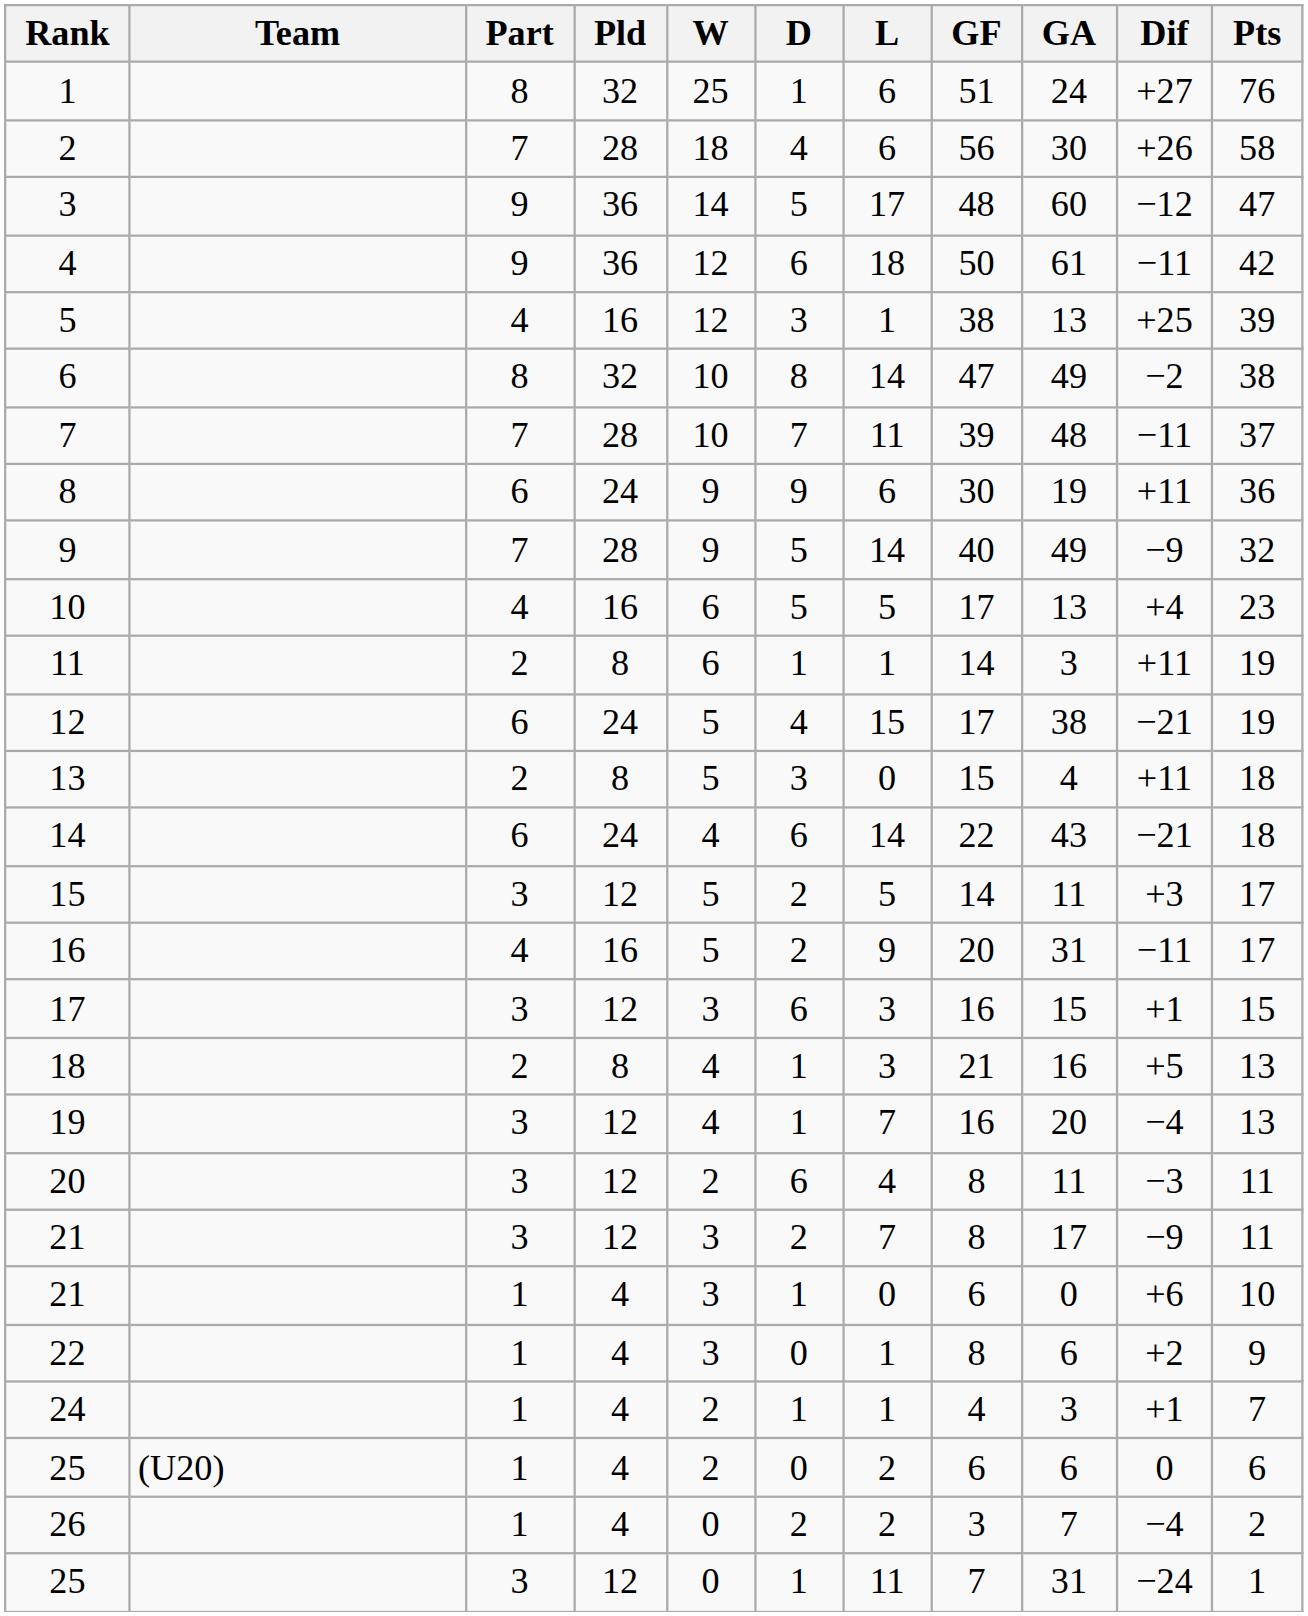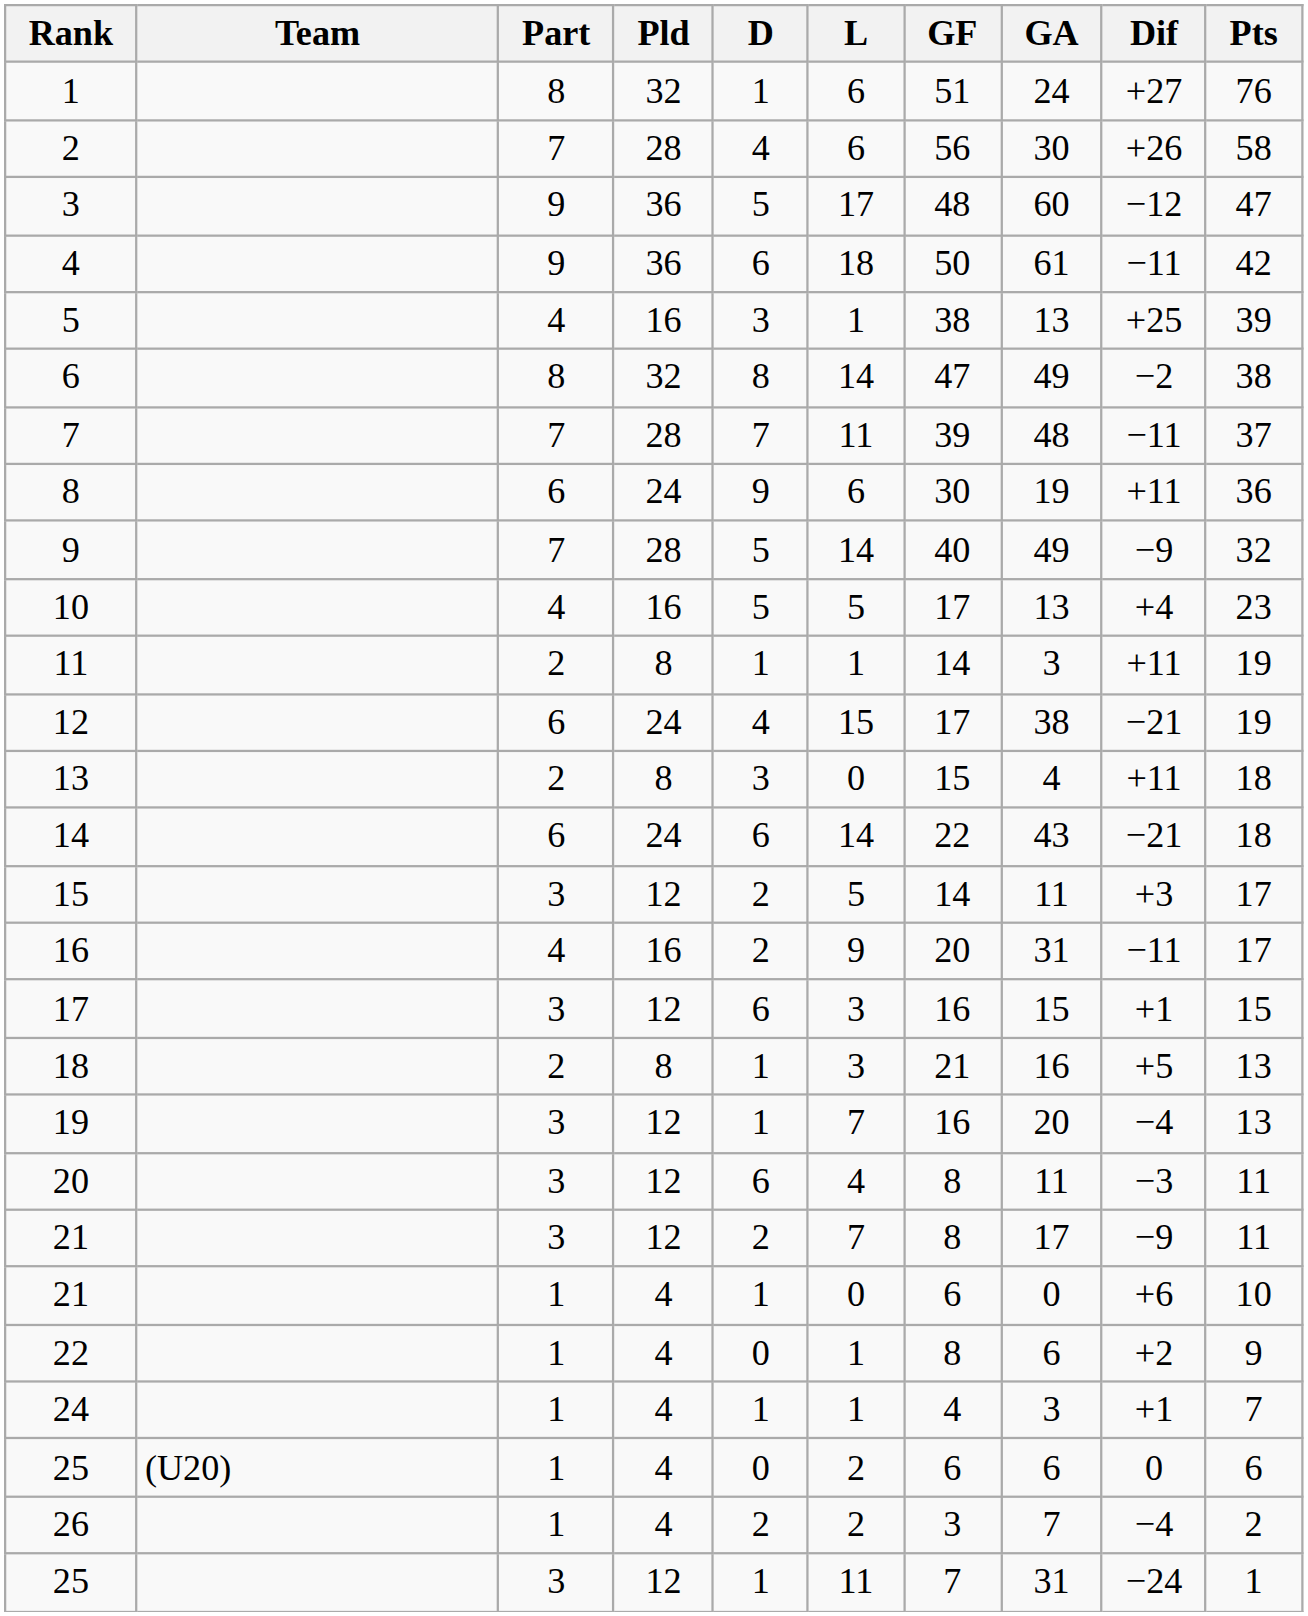- column: (710, 33)
